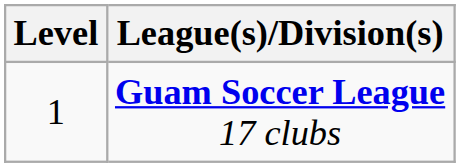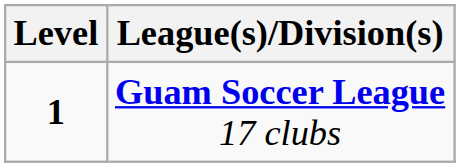(56, 111) normal -> (56, 111) bold
